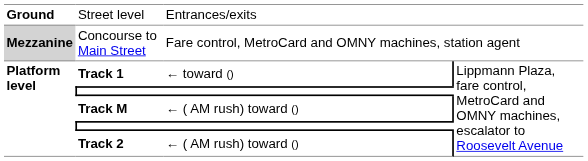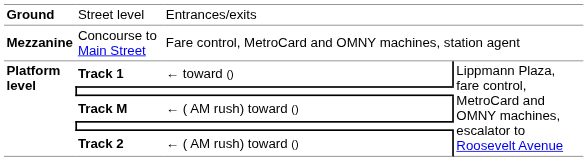(40, 43) lightgrey background -> (40, 43) no background
